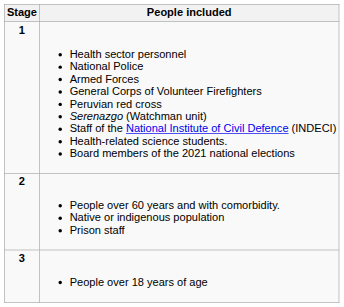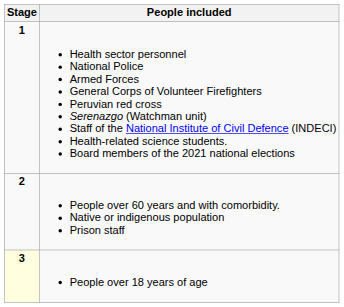(22, 258) no background -> (22, 258) lightyellow background
